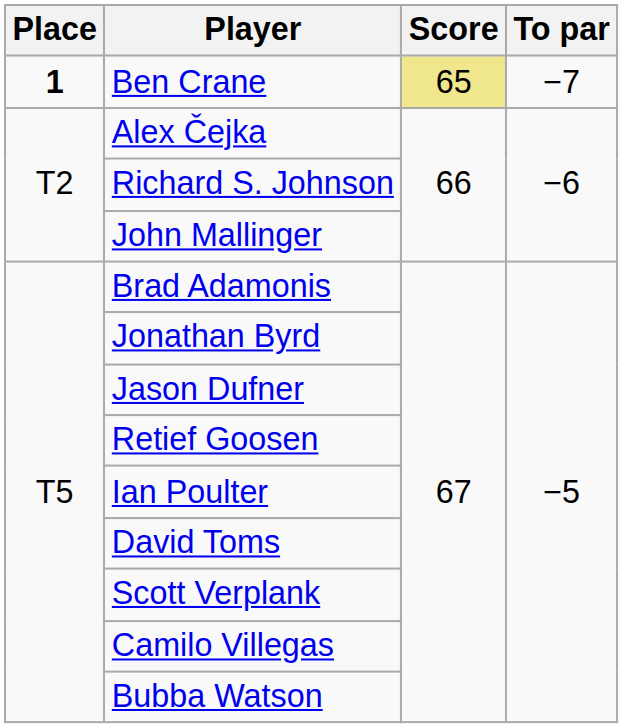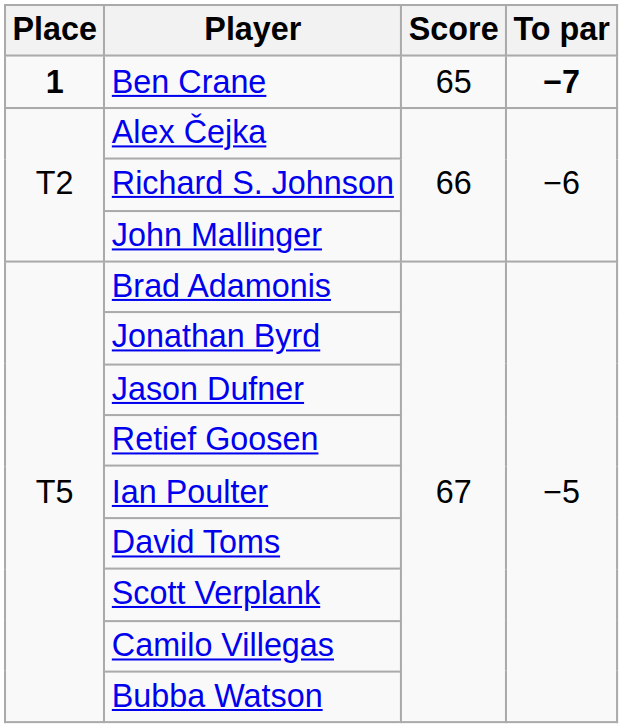(454, 81) khaki background -> (454, 81) no background
(562, 81) normal -> (562, 81) bold
